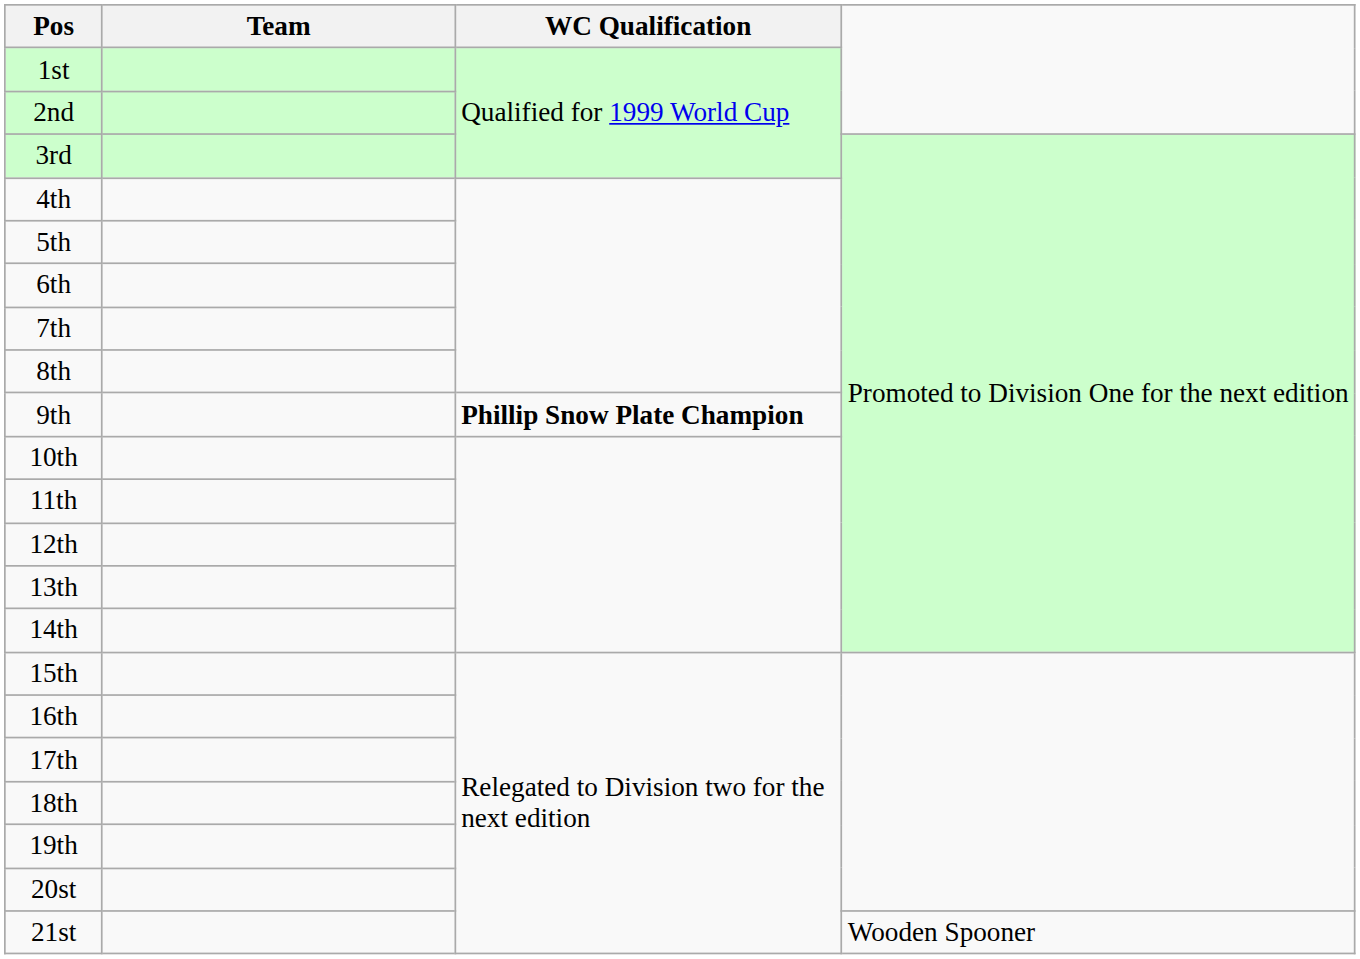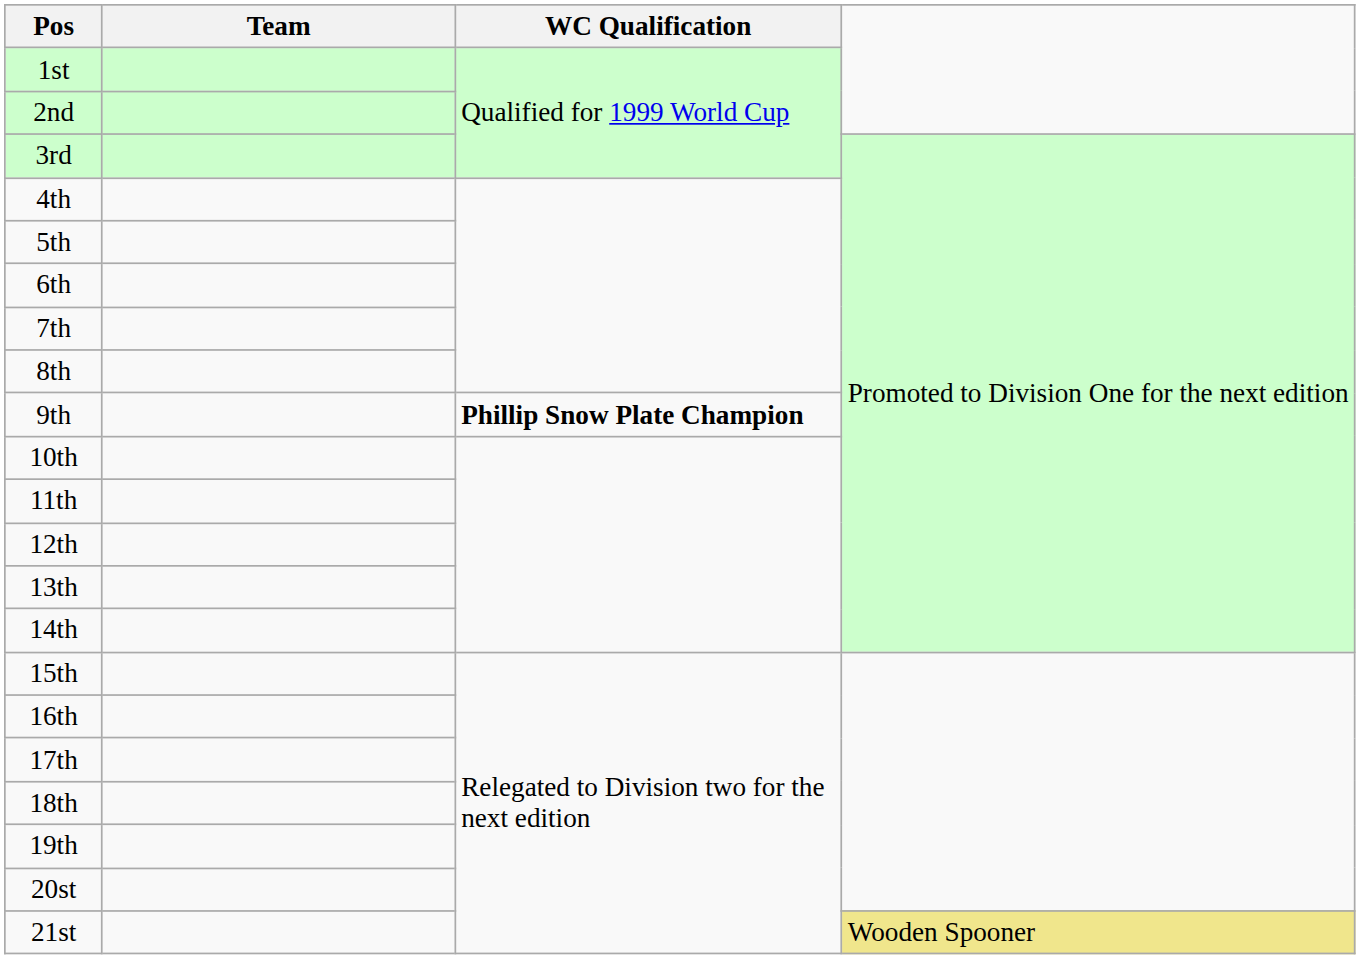(941, 931) no background -> (941, 931) khaki background
